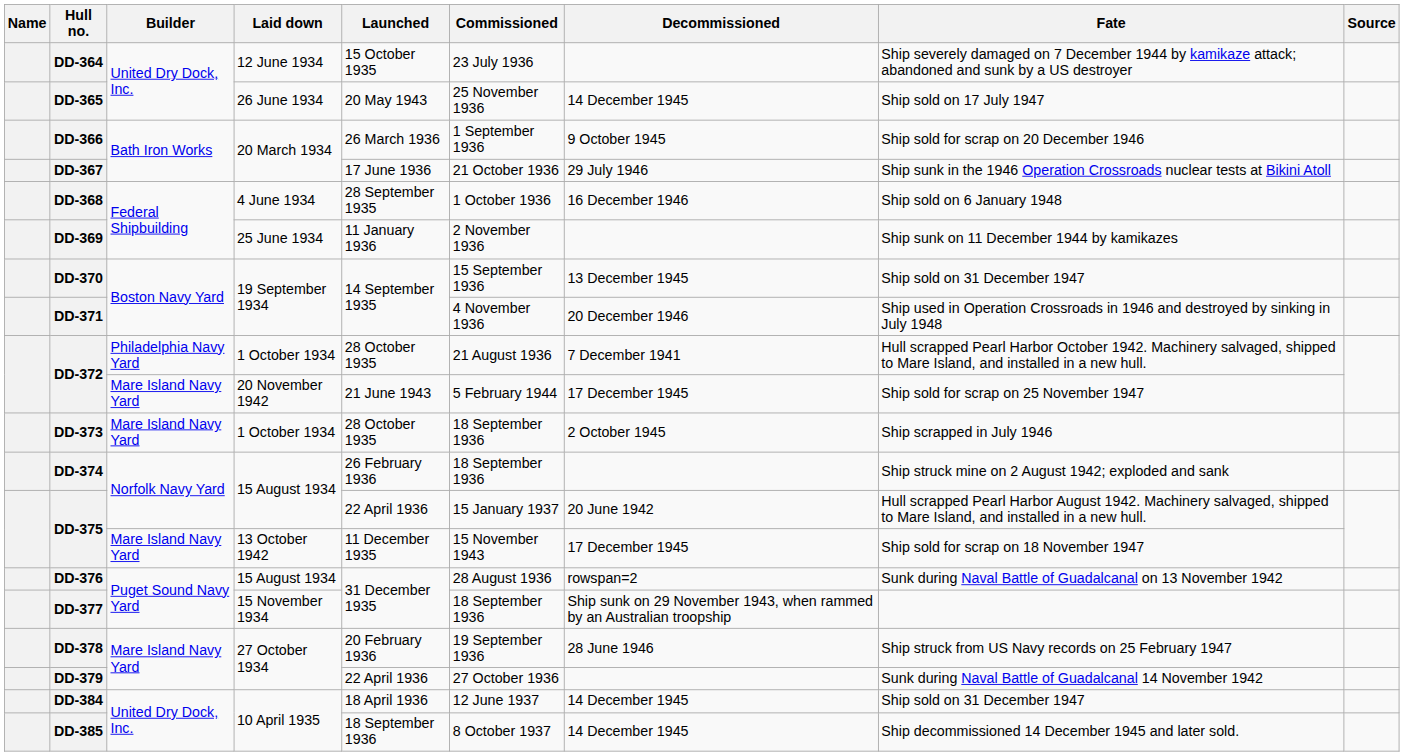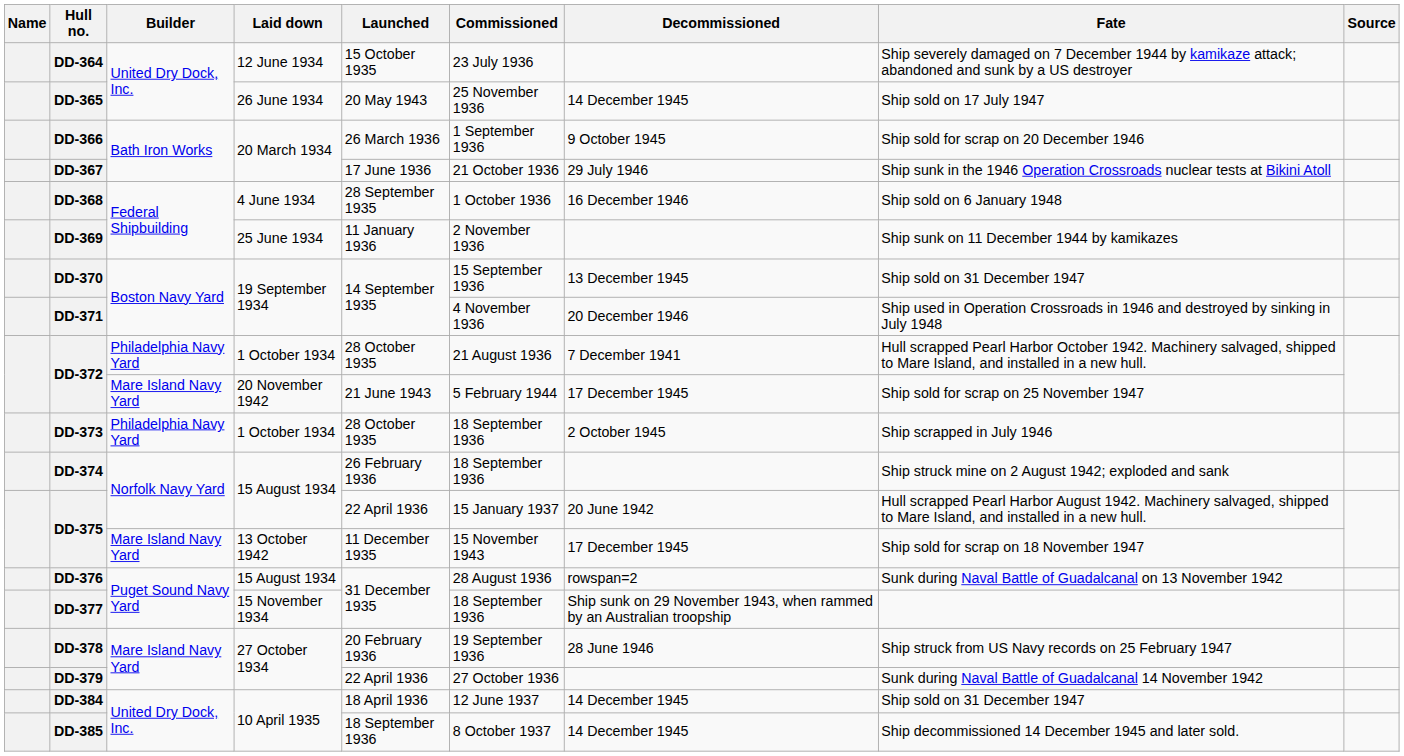(166, 432) Mare Island Navy Yard -> (167, 432) Philadelphia Navy Yard
